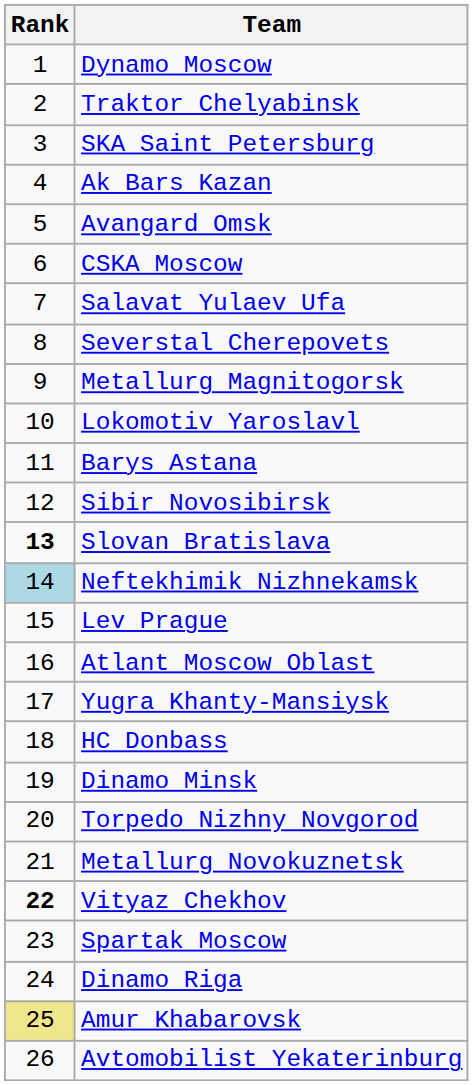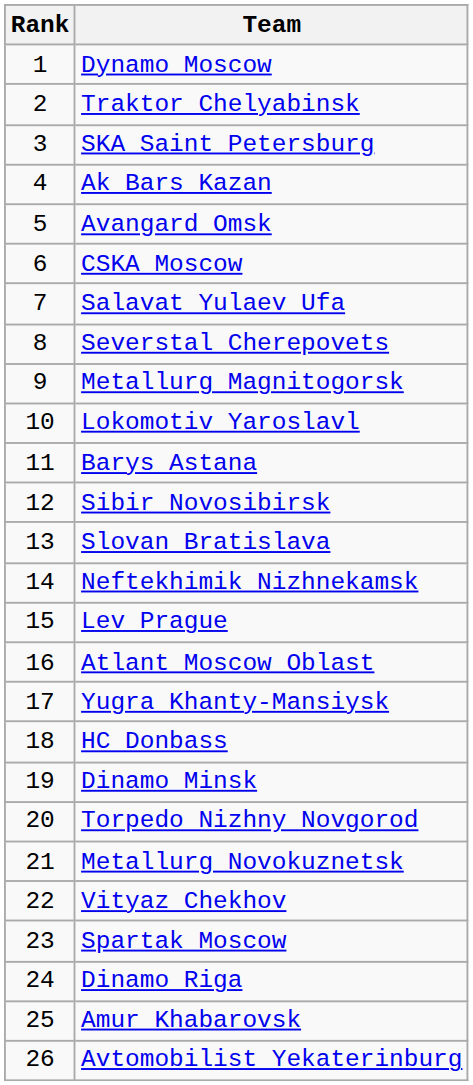(40, 543) bold -> (40, 543) normal
(40, 583) lightblue background -> (40, 583) no background
(40, 901) bold -> (40, 901) normal
(40, 1021) khaki background -> (40, 1021) no background
